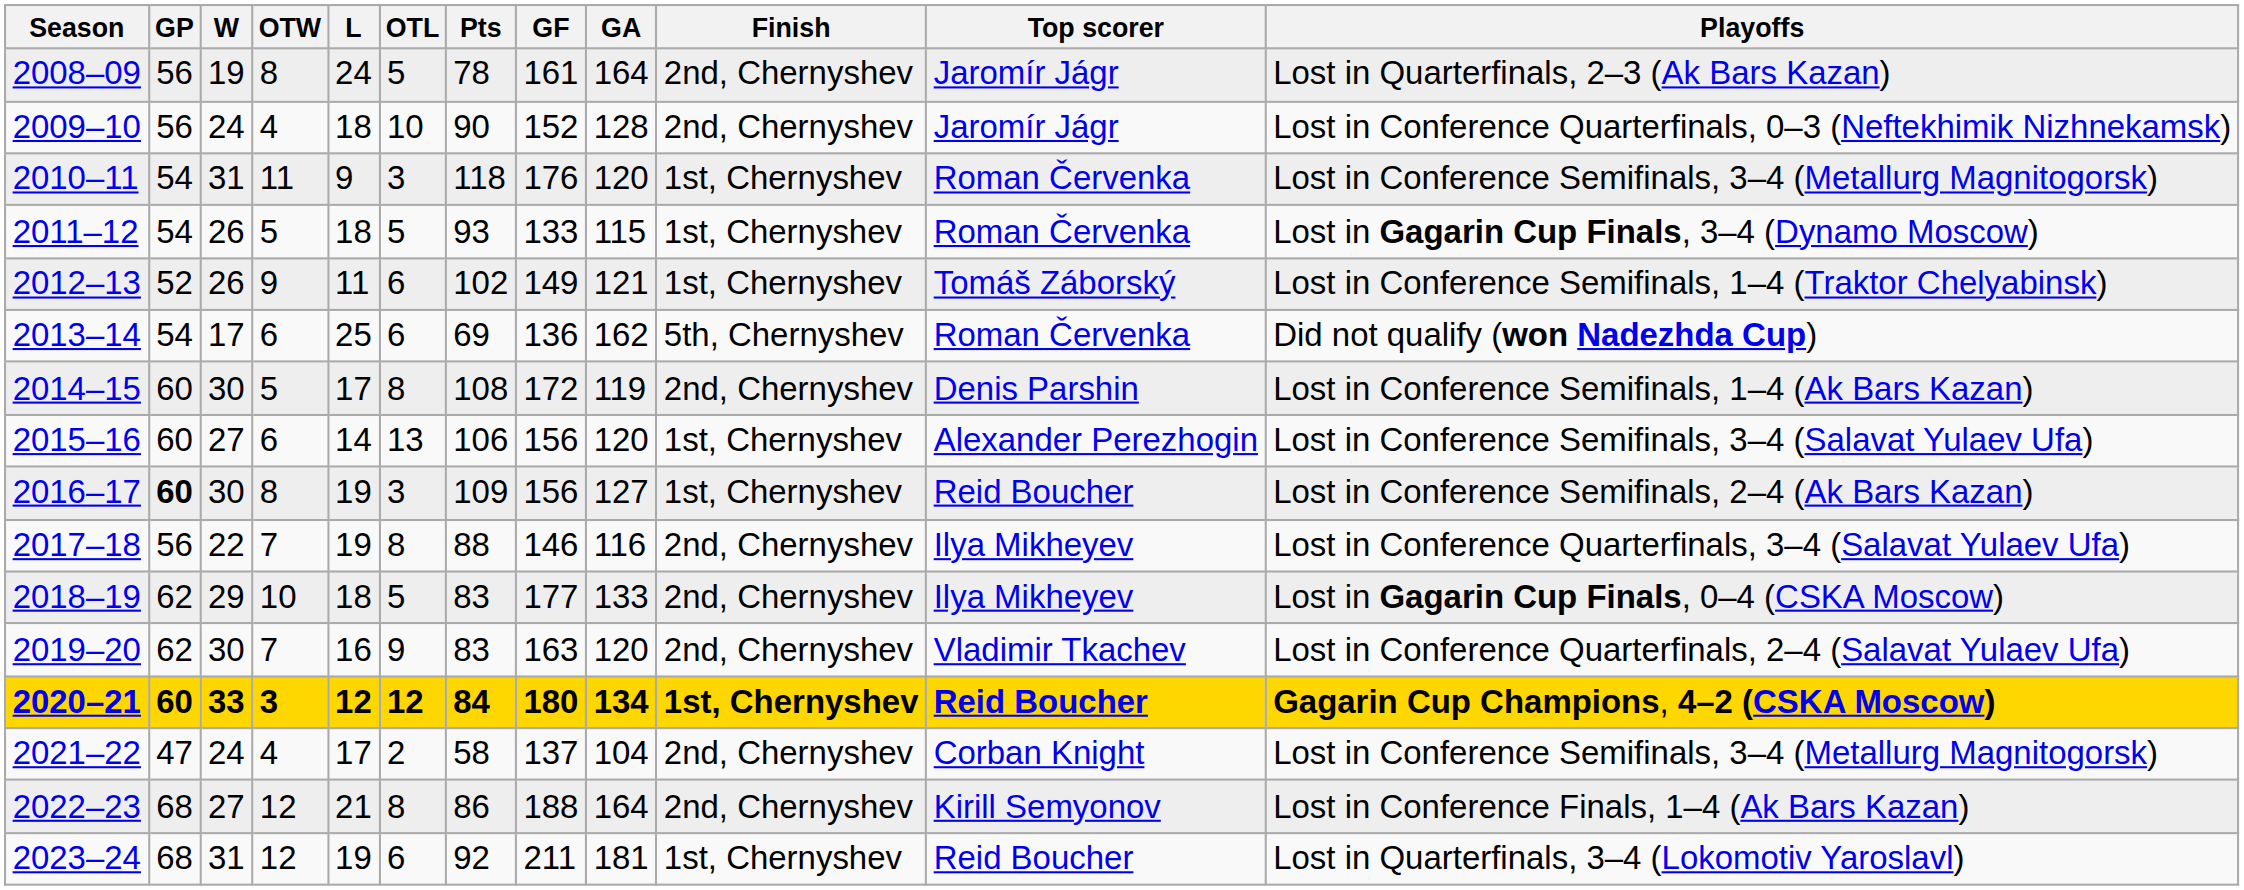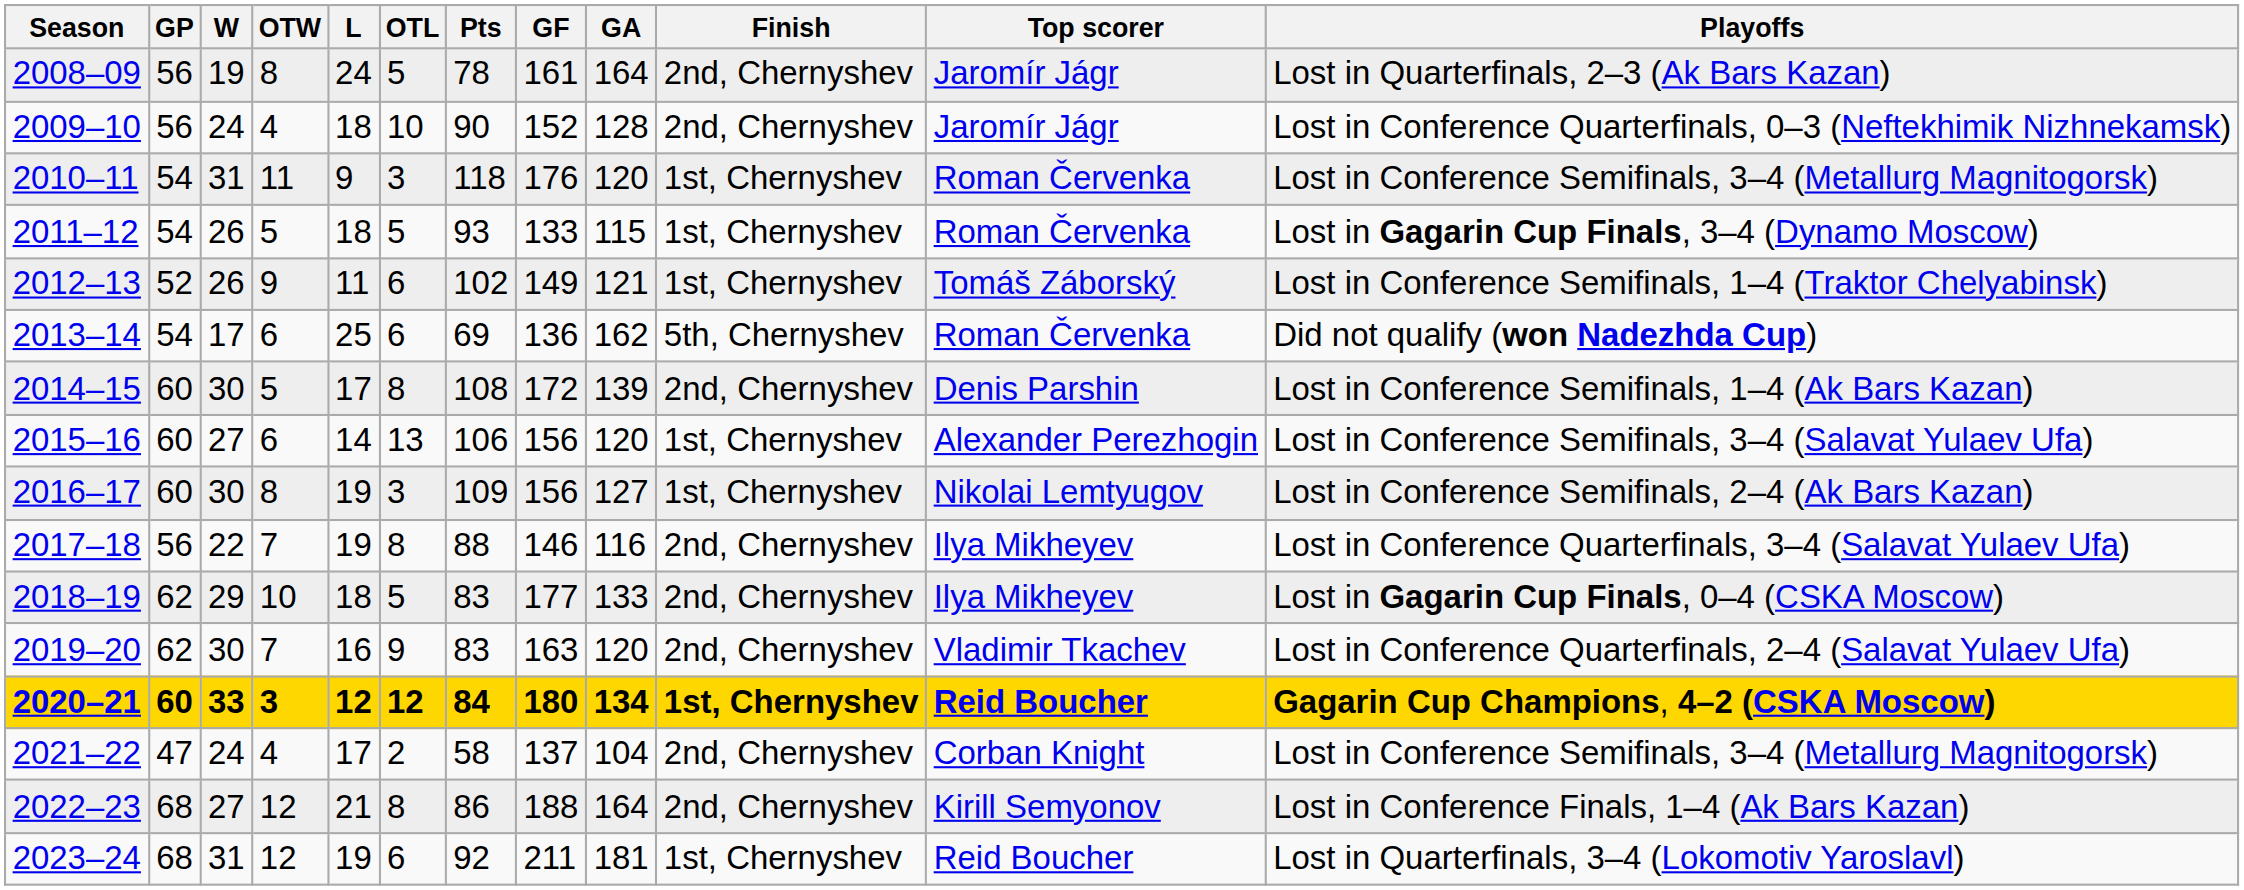(620, 387) 119 -> (621, 387) 139
(174, 492) bold -> (174, 492) normal
(1034, 492) Reid Boucher -> (1068, 492) Nikolai Lemtyugov
